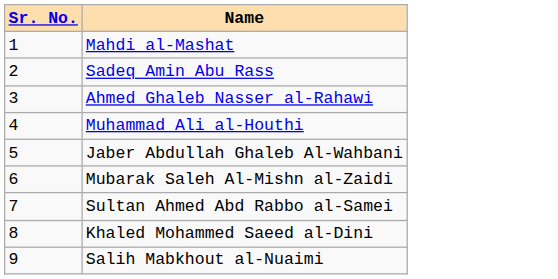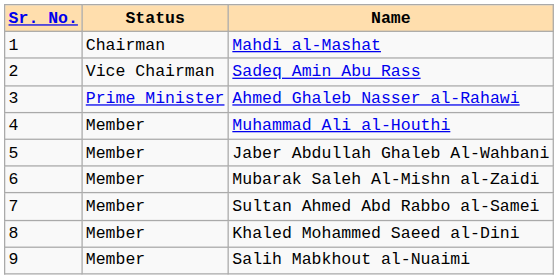+ column: (155, 18)
